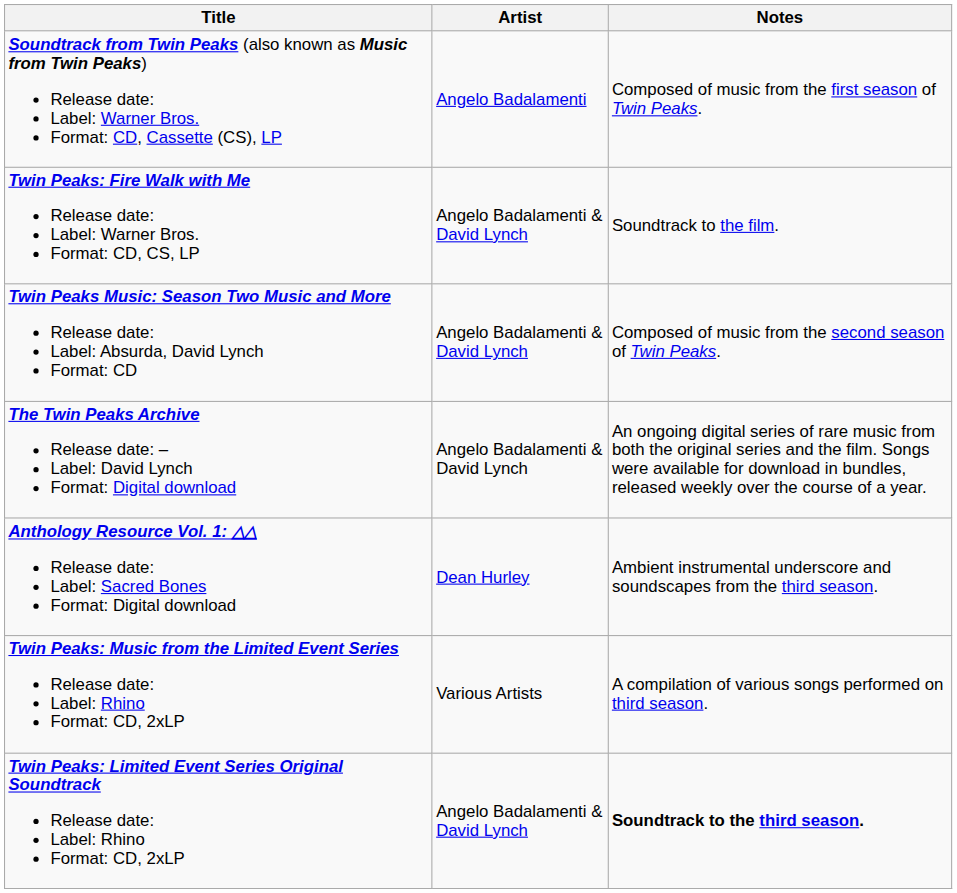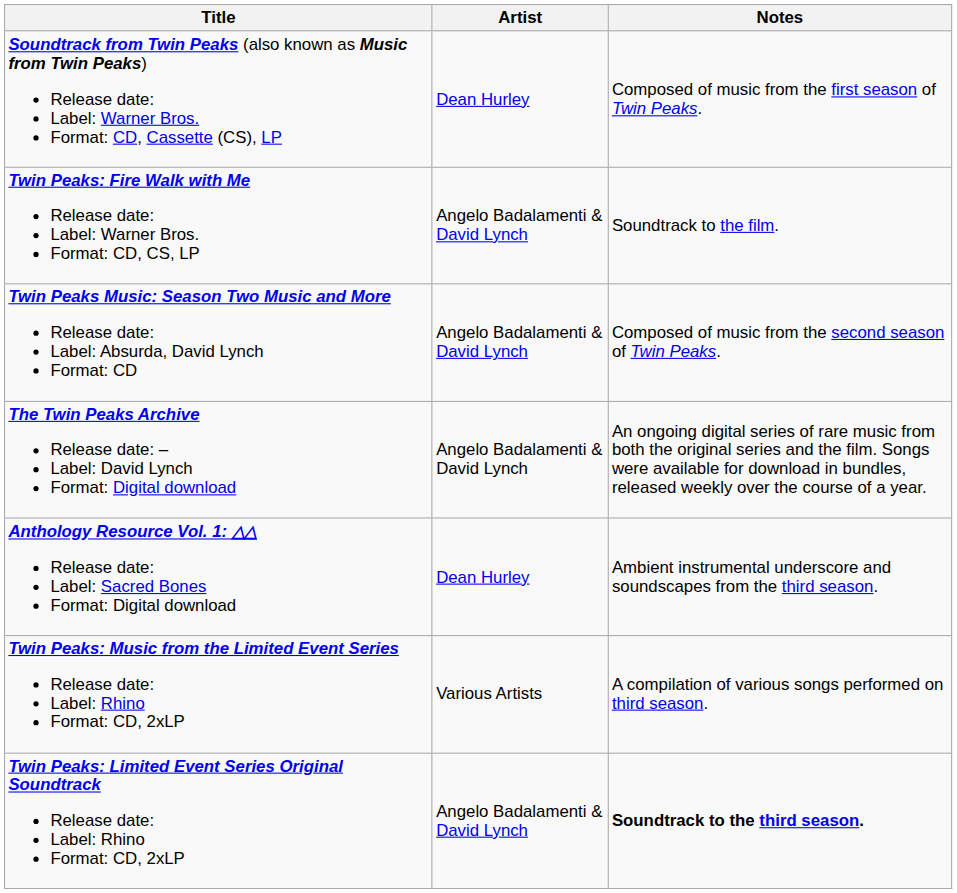(511, 99) Angelo Badalamenti -> (483, 99) Dean Hurley
